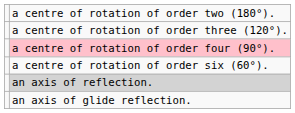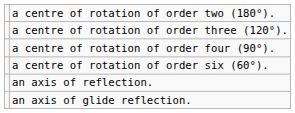(144, 48) pink background -> (144, 48) no background
(83, 83) lightgrey background -> (83, 83) no background
